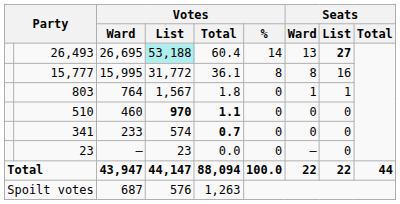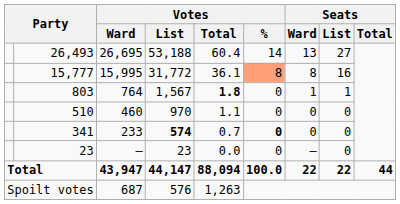(170, 53) paleturquoise background -> (170, 53) no background
(344, 53) bold -> (344, 53) normal
(279, 73) no background -> (279, 73) lightsalmon background
(230, 92) normal -> (230, 92) bold
(181, 112) bold -> (181, 112) normal
(230, 112) bold -> (230, 112) normal
(181, 131) normal -> (181, 131) bold
(230, 131) bold -> (230, 131) normal
(279, 131) normal -> (279, 131) bold
